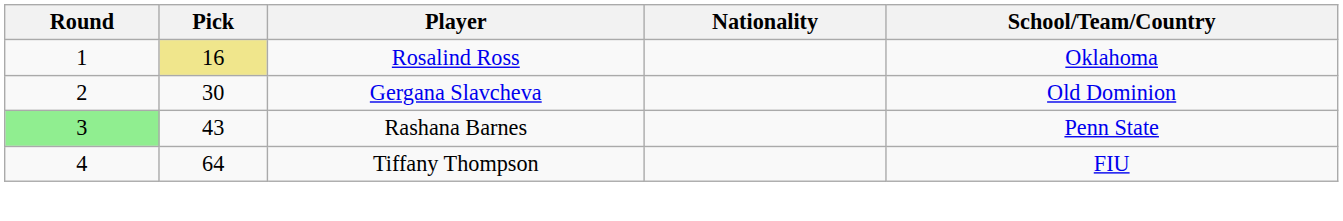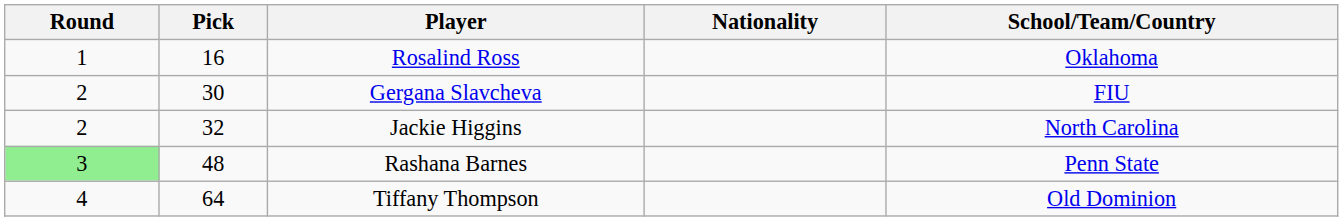(213, 57) khaki background -> (213, 57) no background
(1112, 92) Old Dominion -> (1112, 92) FIU
+ row: (456, 127)
(213, 127) 43 -> (213, 163) 48
(1112, 163) FIU -> (1112, 198) Old Dominion
